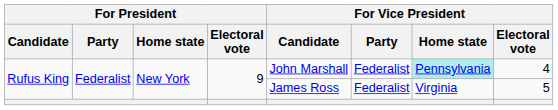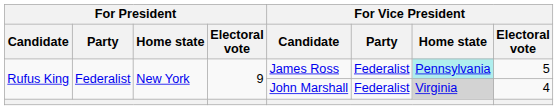(309, 68) John Marshall -> (304, 68) James Ross
(546, 68) 4 -> (546, 68) 5
(304, 88) James Ross -> (309, 88) John Marshall
(436, 88) no background -> (436, 88) lightgrey background
(546, 88) 5 -> (546, 88) 4
